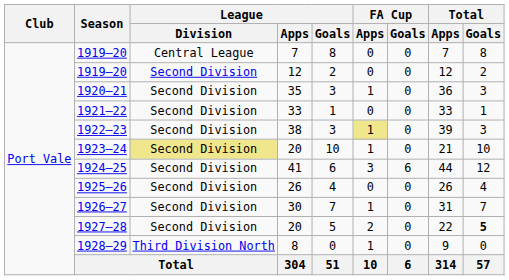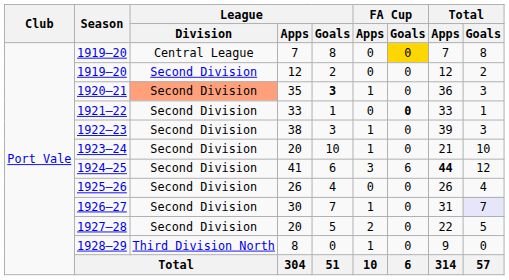(408, 53) no background -> (408, 53) gold background
(204, 91) no background -> (204, 91) lightsalmon background
(333, 91) normal -> (333, 91) bold
(408, 110) normal -> (408, 110) bold
(370, 130) khaki background -> (370, 130) no background
(204, 149) khaki background -> (204, 149) no background
(446, 168) normal -> (446, 168) bold
(483, 207) no background -> (483, 207) lavender background
(483, 226) bold -> (483, 226) normal
